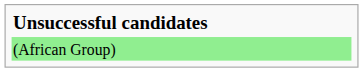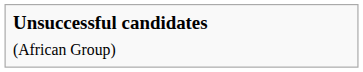(64, 50) lightgreen background -> (64, 50) no background
